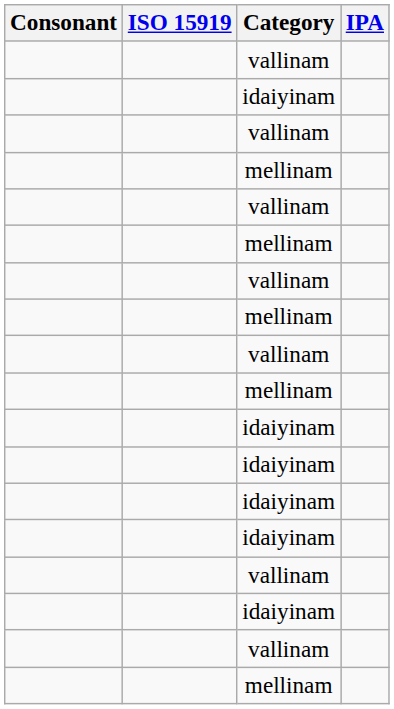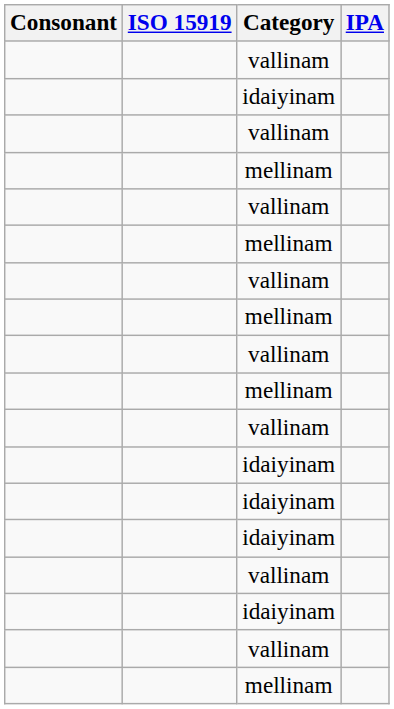(289, 427) idaiyinam -> (289, 427) vallinam
